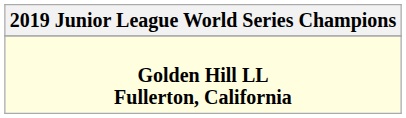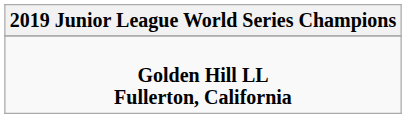(203, 85) lightyellow background -> (203, 85) no background
